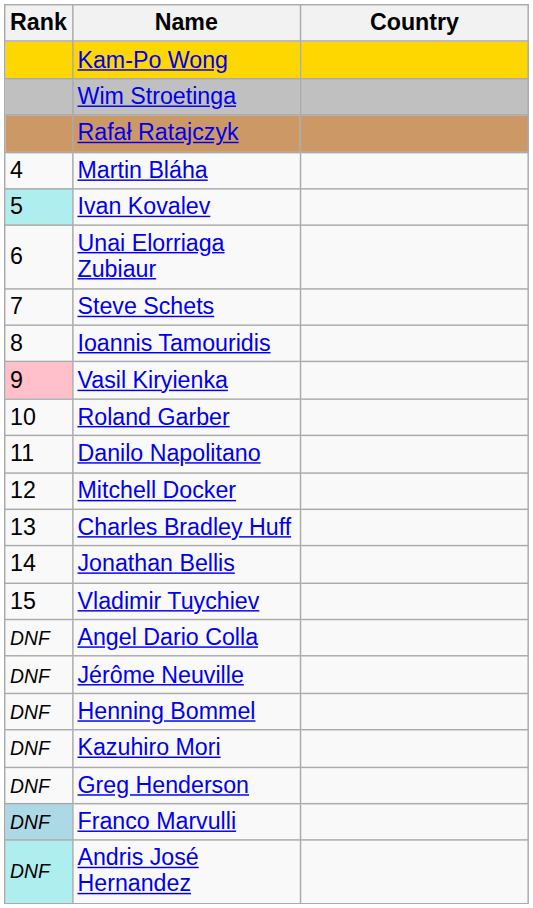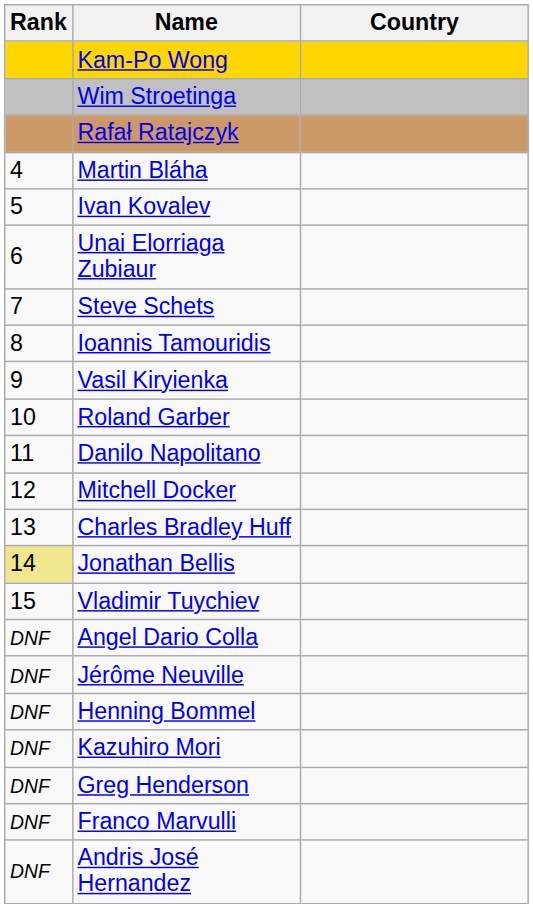(17, 206) paleturquoise background -> (17, 206) no background
(17, 380) pink background -> (17, 380) no background
(23, 564) no background -> (23, 564) khaki background
(30, 823) lightblue background -> (30, 823) no background
(30, 872) paleturquoise background -> (30, 872) no background
